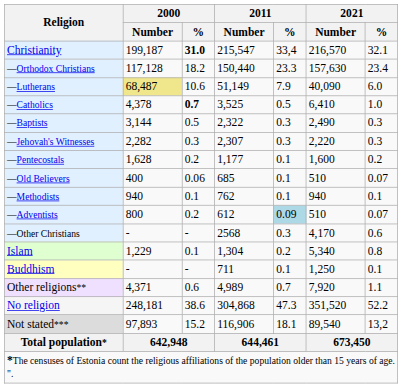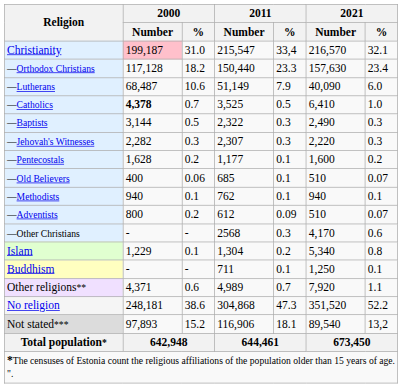(144, 50) no background -> (144, 50) pink background
(195, 50) bold -> (195, 50) normal
(142, 86) khaki background -> (142, 86) no background
(139, 104) normal -> (139, 104) bold
(192, 104) bold -> (192, 104) normal
(286, 214) lightblue background -> (286, 214) no background
